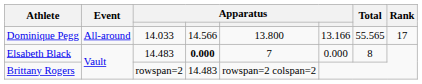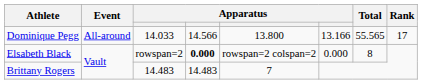(159, 53) 14.483 -> (159, 53) rowspan=2
(269, 53) 7 -> (269, 53) rowspan=2 colspan=2
(159, 71) rowspan=2 -> (159, 71) 14.483
(269, 71) rowspan=2 colspan=2 -> (269, 71) 7
